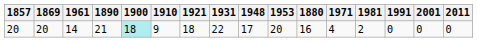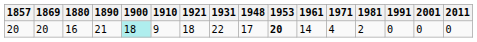columns swapped: (312, 13) <-> (78, 13)
(276, 29) normal -> (276, 29) bold
